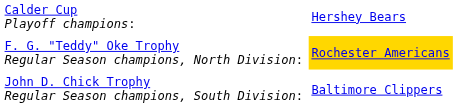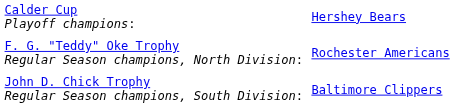(381, 53) gold background -> (381, 53) no background
